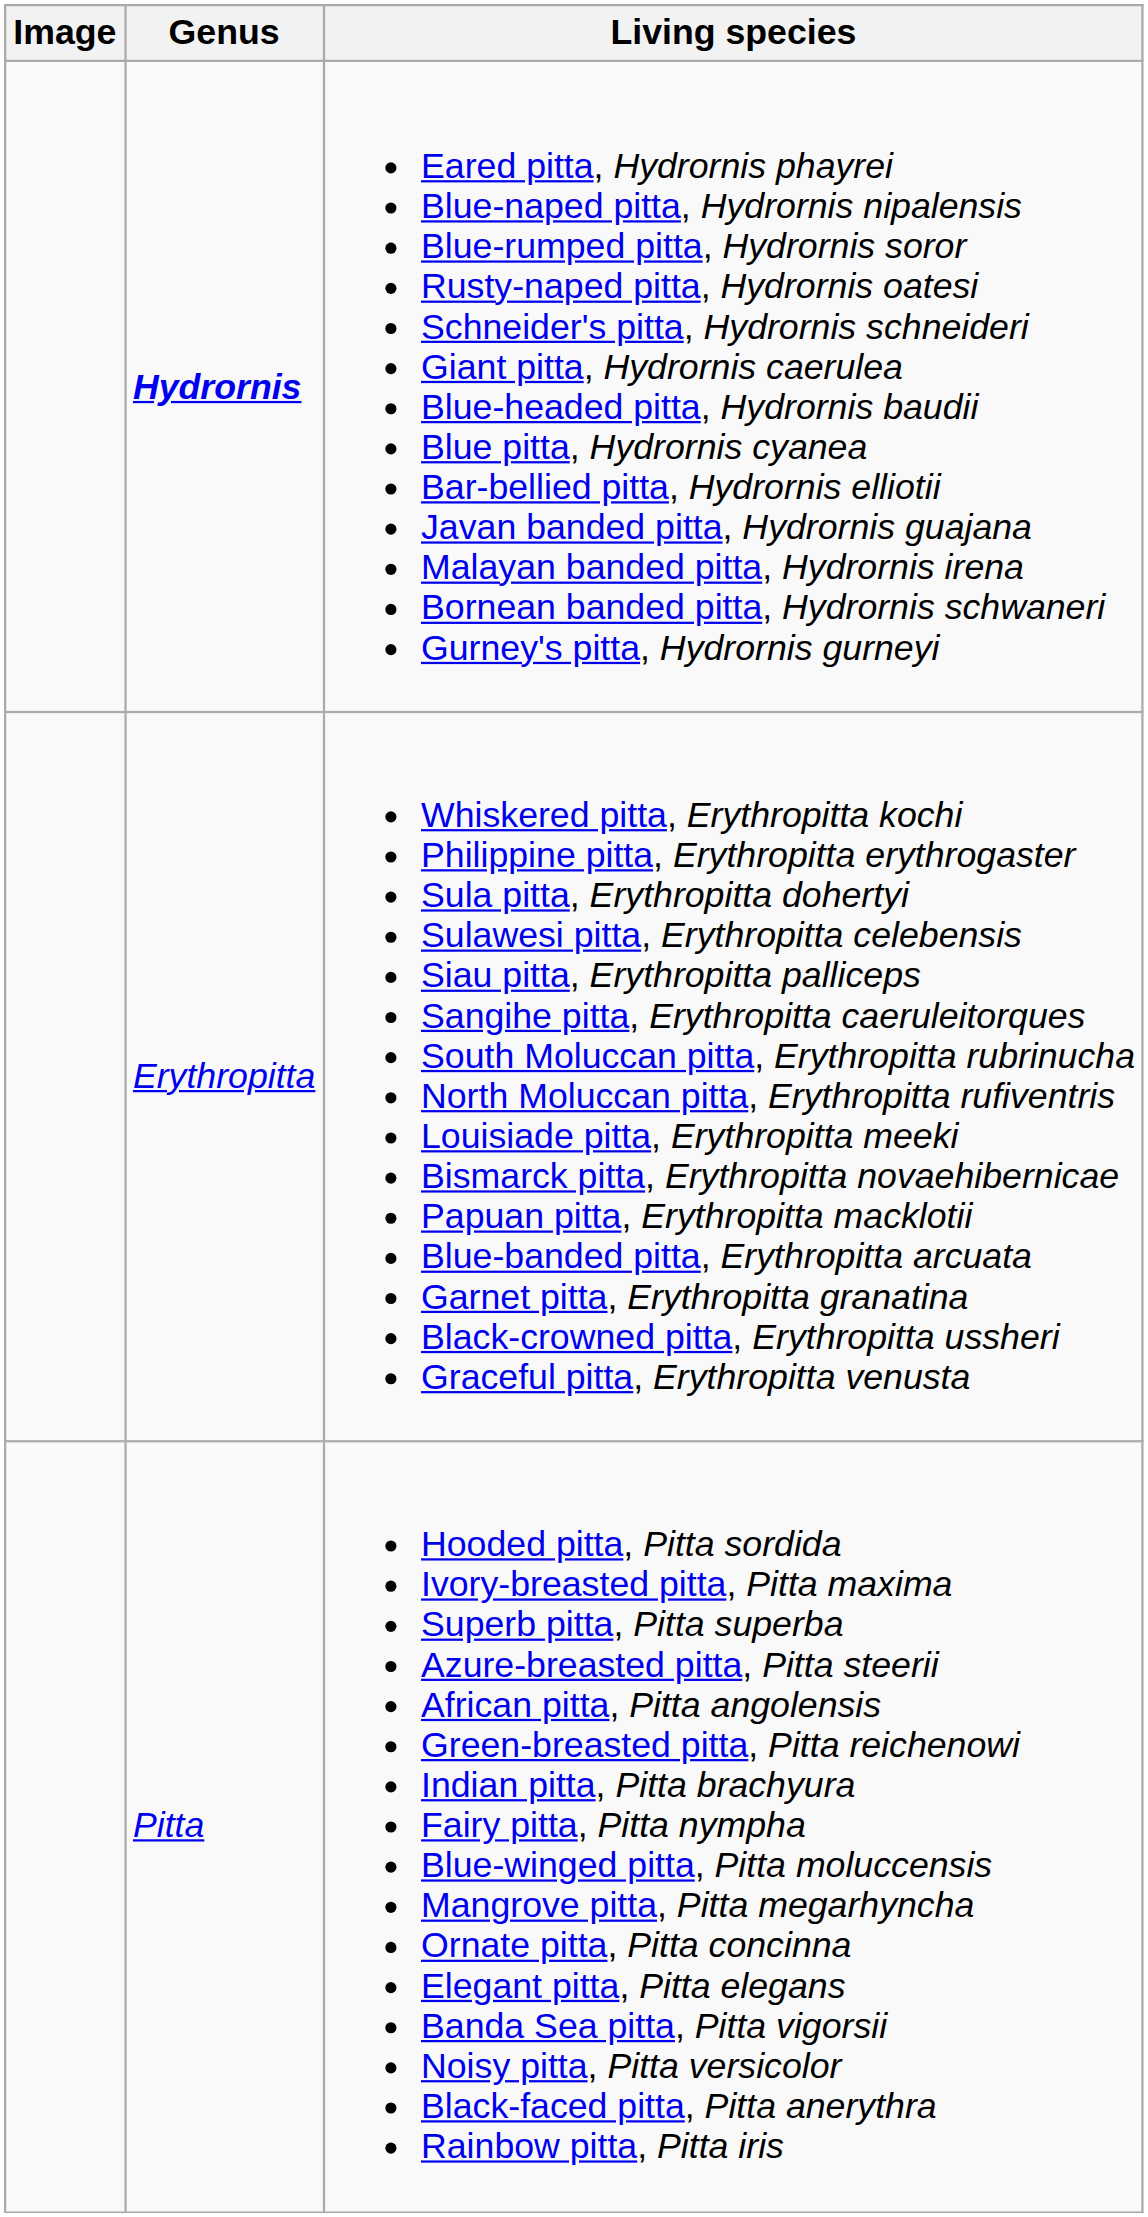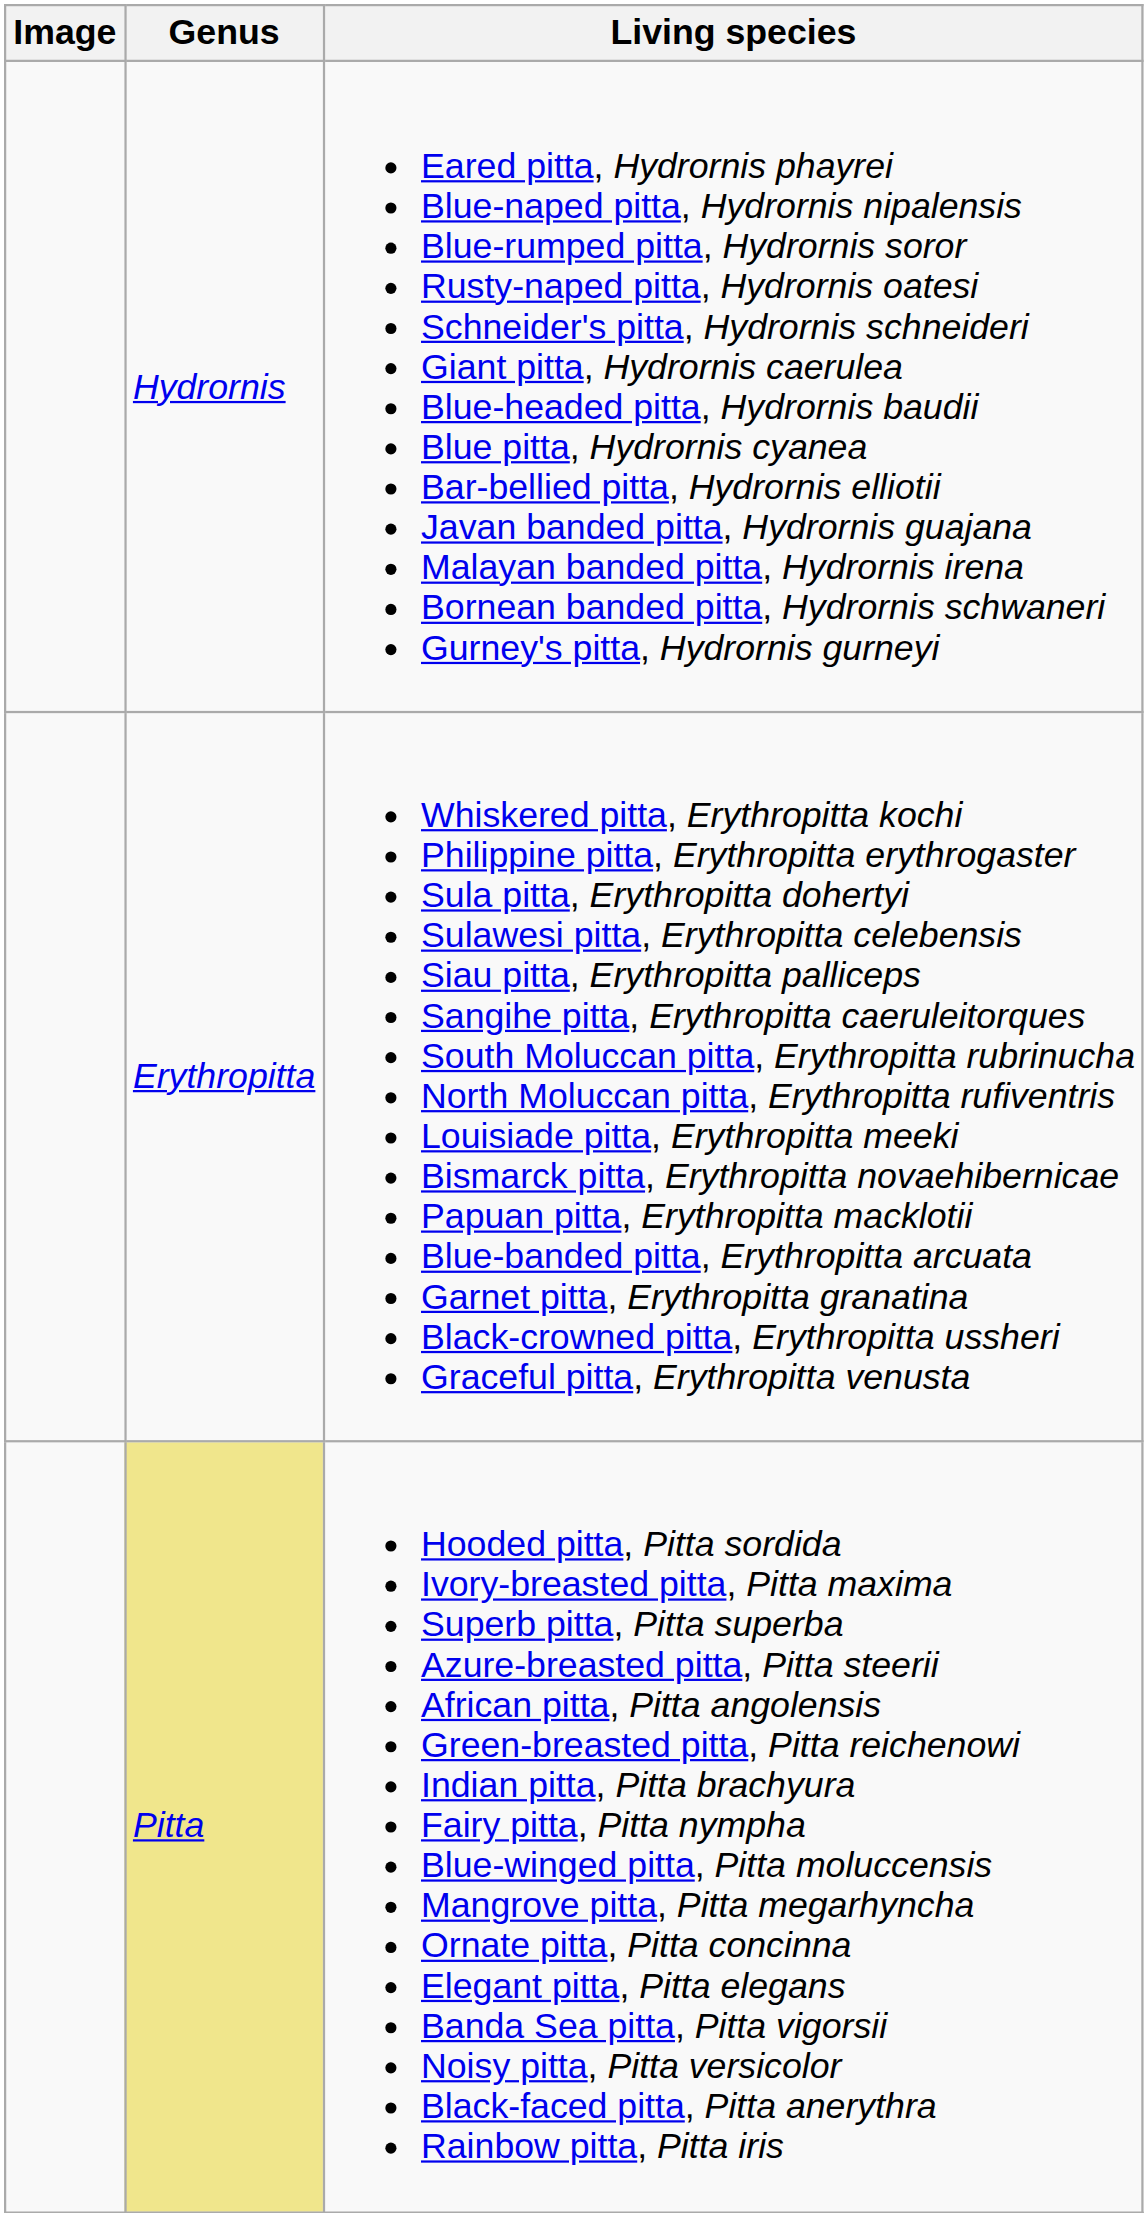(217, 385) bold -> (209, 385) normal
(169, 1825) no background -> (169, 1825) khaki background
